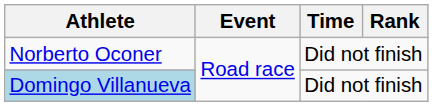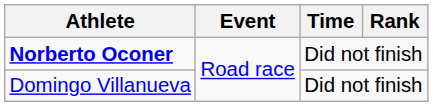(86, 54) normal -> (91, 54) bold
(100, 86) lightblue background -> (100, 86) no background
